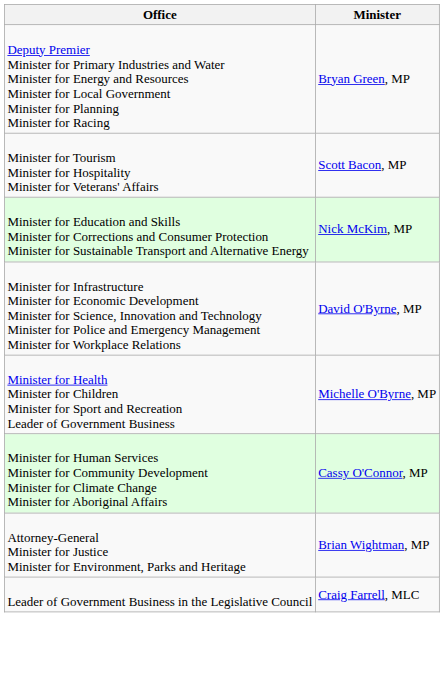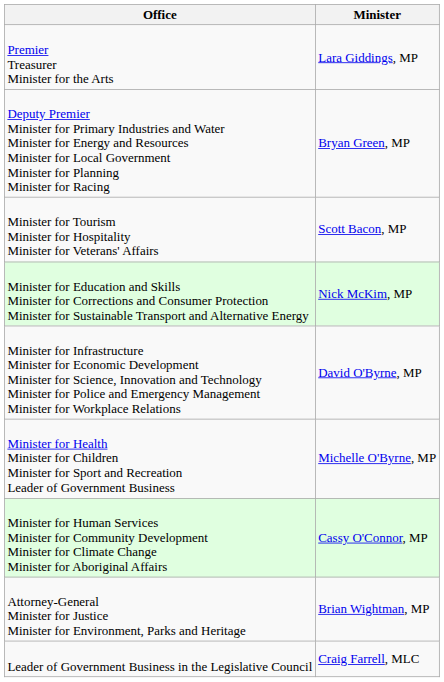+ row: (60, 64)
